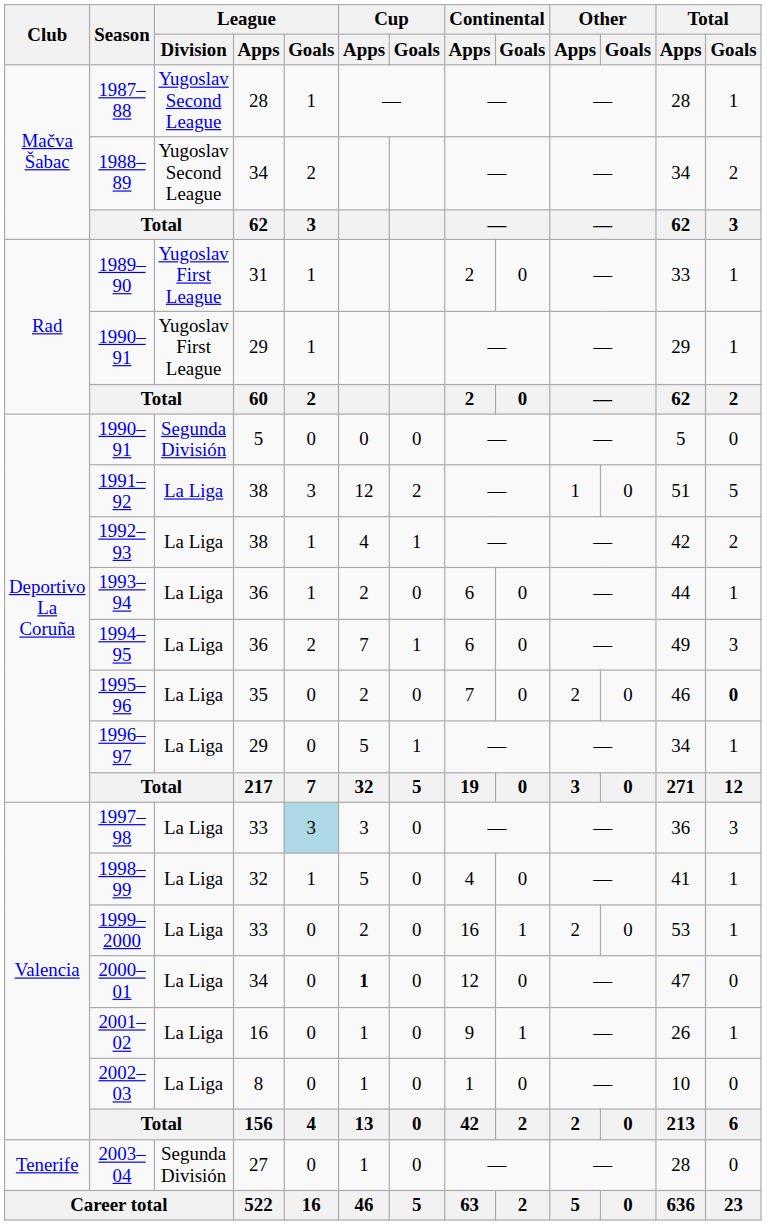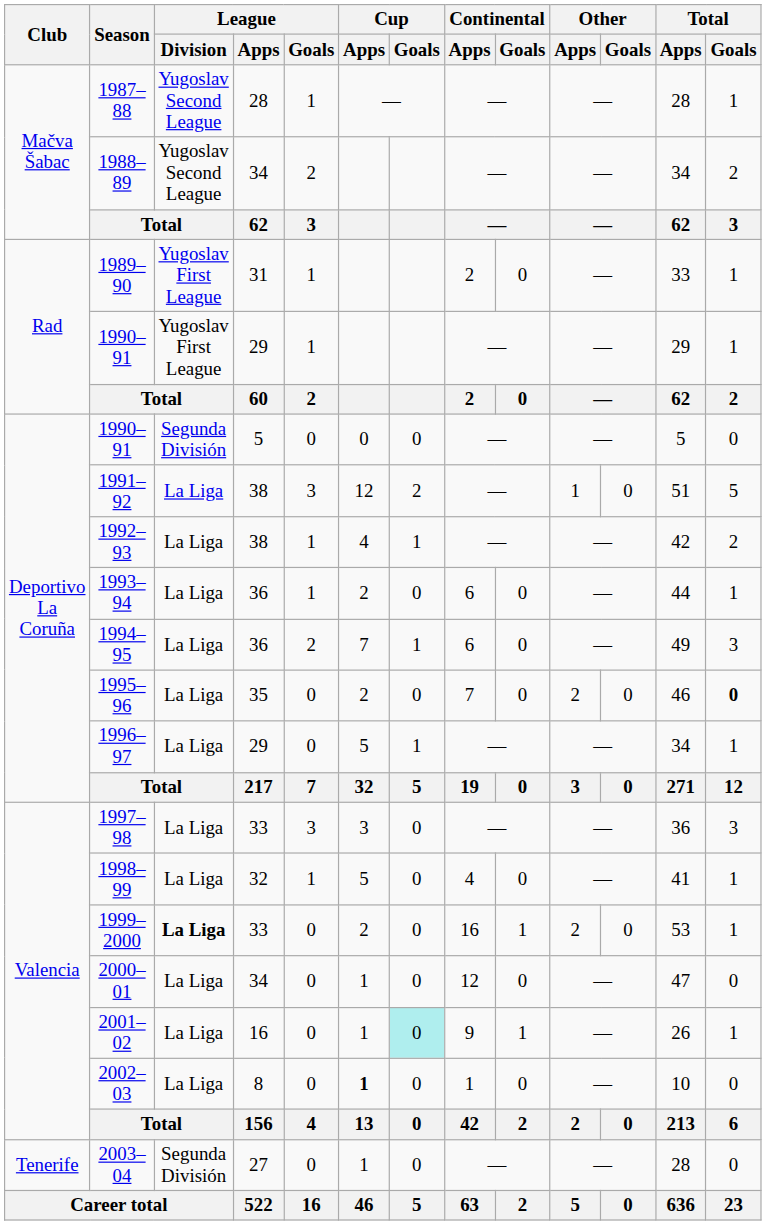(311, 827) lightblue background -> (311, 827) no background
(194, 930) normal -> (194, 930) bold
(364, 981) bold -> (364, 981) normal
(417, 1032) no background -> (417, 1032) paleturquoise background
(364, 1083) normal -> (364, 1083) bold
